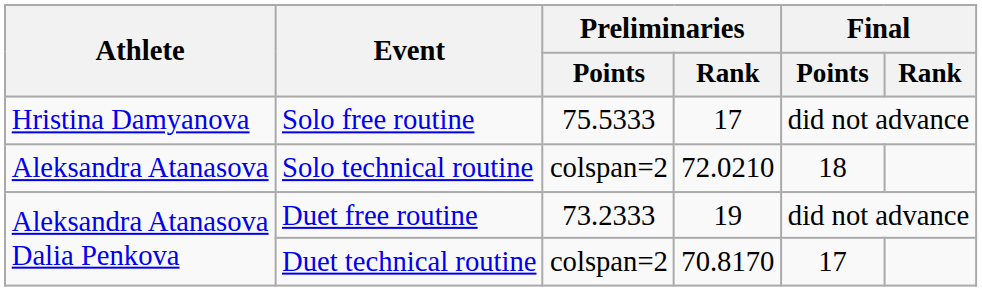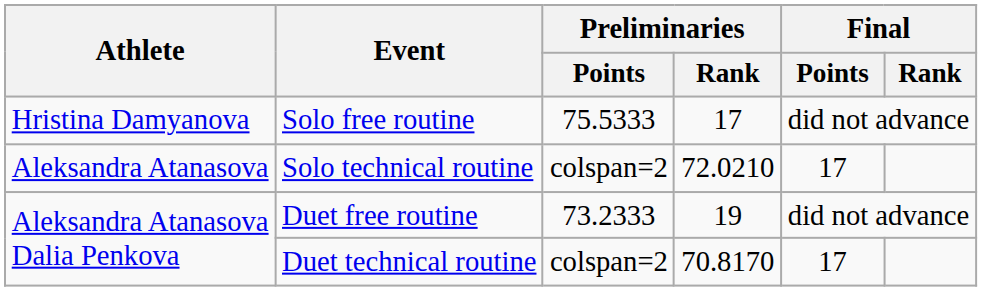(833, 167) 18 -> (833, 167) 17
